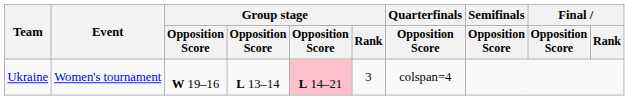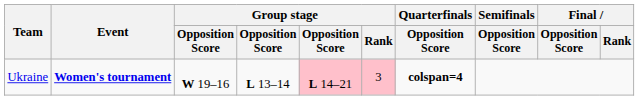(108, 77) normal -> (113, 77) bold
(369, 77) no background -> (379, 77) pink background
(425, 77) normal -> (435, 77) bold
